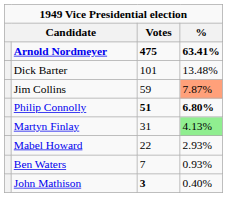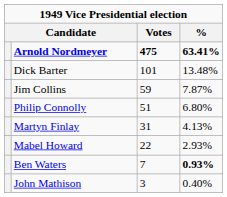(197, 89) lightsalmon background -> (197, 89) no background
(146, 108) bold -> (146, 108) normal
(198, 108) bold -> (197, 108) normal
(197, 126) lightgreen background -> (197, 126) no background
(197, 164) normal -> (198, 164) bold
(143, 183) bold -> (143, 183) normal
